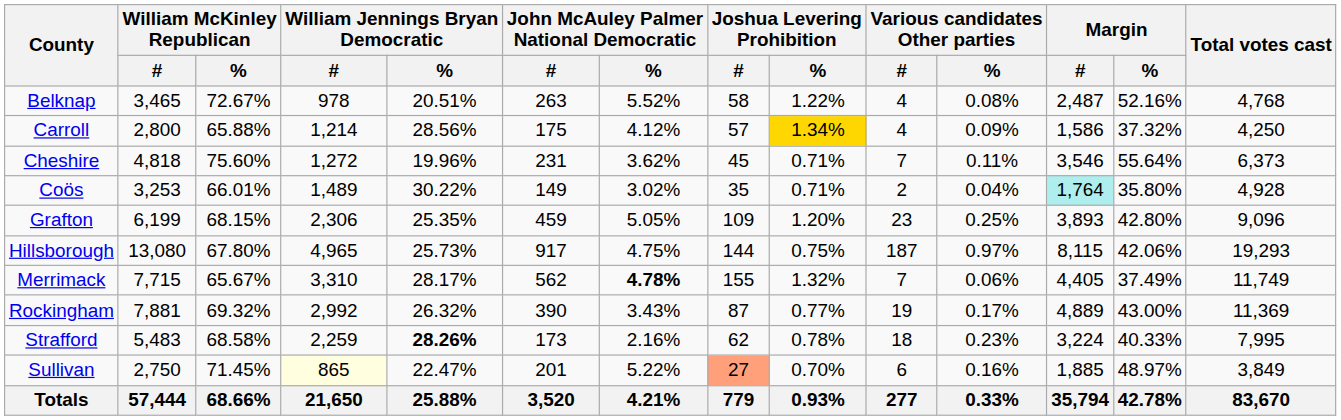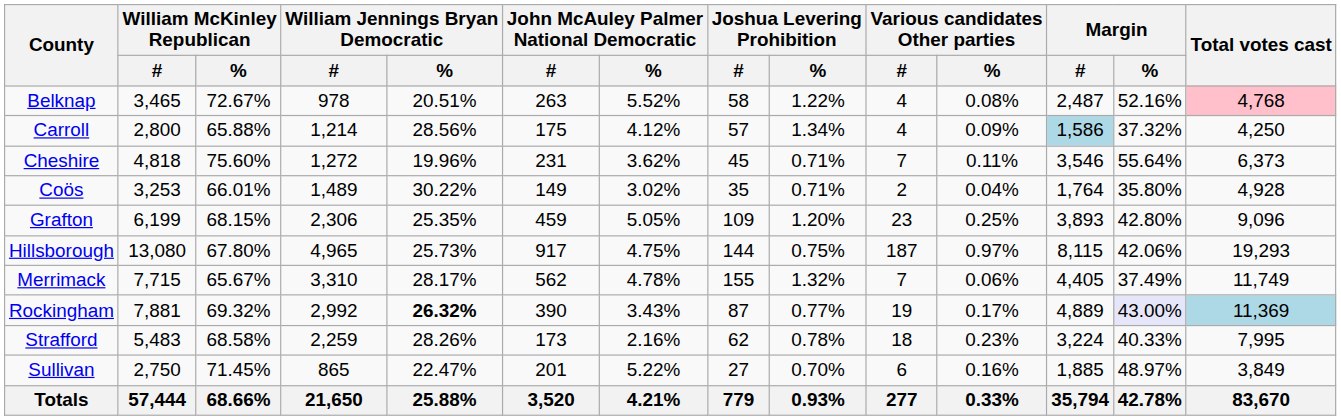(1261, 100) no background -> (1261, 100) pink background
(818, 130) gold background -> (818, 130) no background
(1080, 130) no background -> (1080, 130) lightblue background
(1080, 190) paleturquoise background -> (1080, 190) no background
(653, 280) bold -> (653, 280) normal
(445, 310) normal -> (445, 310) bold
(1150, 310) no background -> (1150, 310) lavender background
(1261, 310) no background -> (1261, 310) lightblue background
(445, 340) bold -> (445, 340) normal
(334, 370) lightyellow background -> (334, 370) no background
(739, 370) lightsalmon background -> (739, 370) no background
